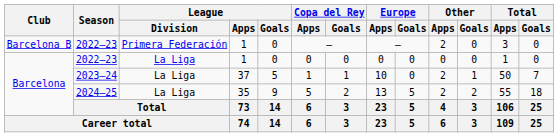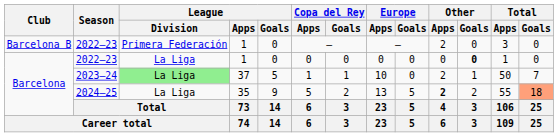(474, 60) normal -> (474, 60) bold
(174, 76) no background -> (174, 76) lightgreen background
(443, 92) normal -> (443, 92) bold
(536, 92) no background -> (536, 92) lightsalmon background
